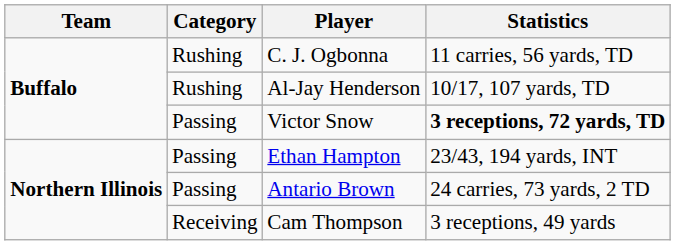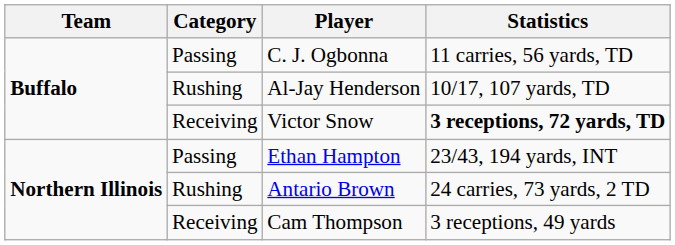(207, 54) Rushing -> (204, 54) Passing
(204, 121) Passing -> (215, 121) Receiving
(204, 188) Passing -> (207, 188) Rushing
